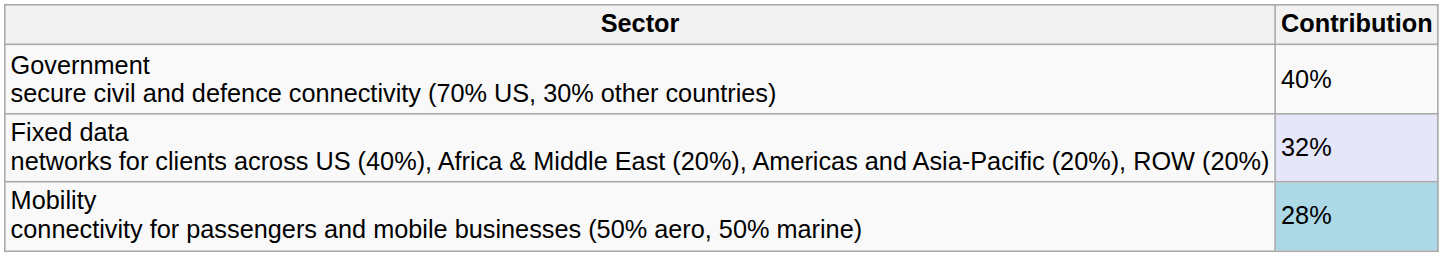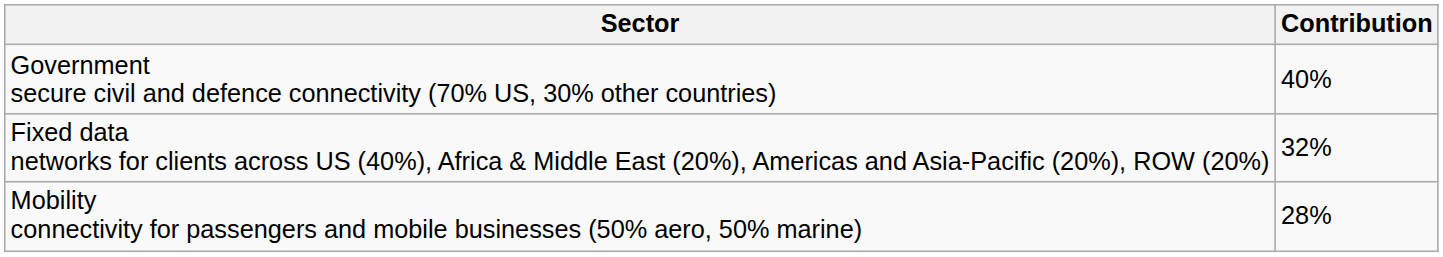(1306, 147) lavender background -> (1306, 147) no background
(1306, 215) lightblue background -> (1306, 215) no background
